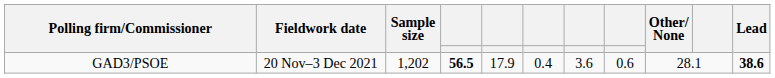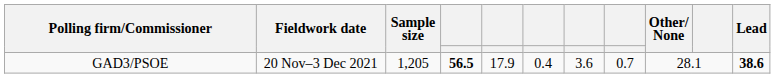(413, 63) 1,202 -> (413, 63) 1,205
(625, 63) 0.6 -> (625, 63) 0.7
